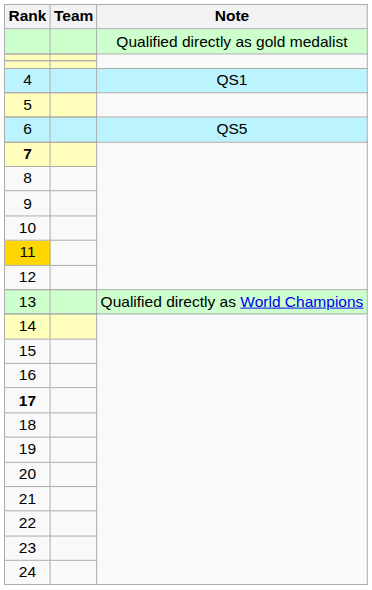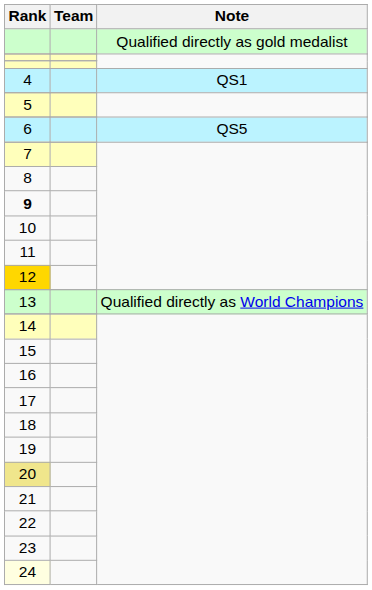(27, 154) bold -> (27, 154) normal
(27, 203) normal -> (27, 203) bold
(27, 252) gold background -> (27, 252) no background
(27, 277) no background -> (27, 277) gold background
(27, 400) bold -> (27, 400) normal
(27, 474) no background -> (27, 474) khaki background
(27, 572) no background -> (27, 572) lightyellow background
